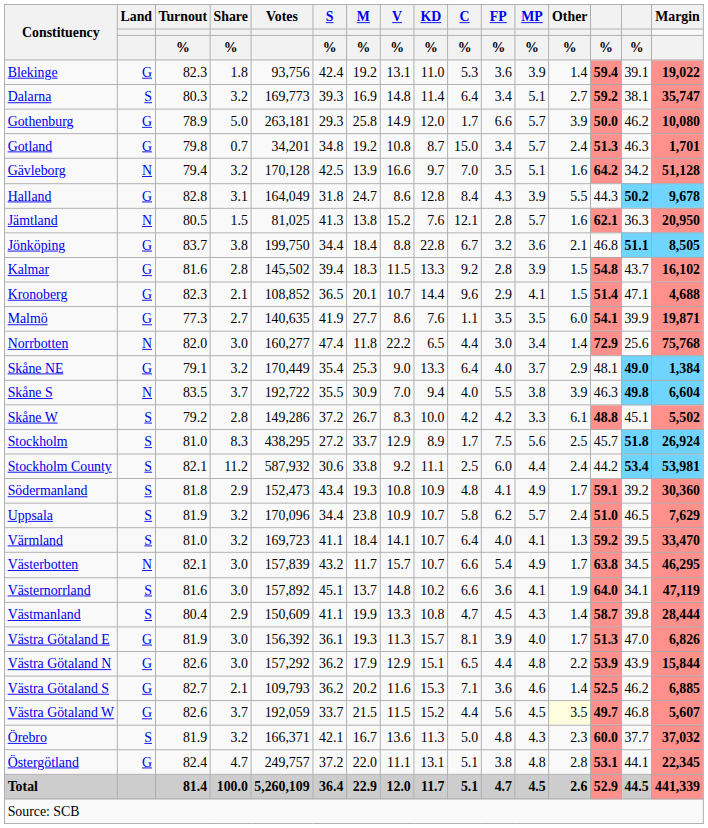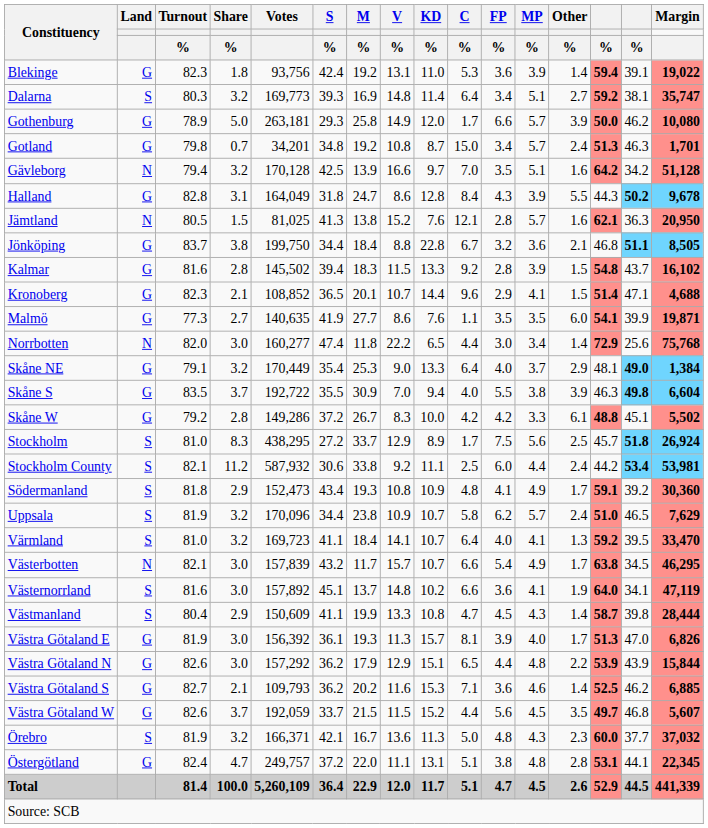(147, 392) N -> (147, 392) G
(148, 417) S -> (147, 417) G
(579, 712) lightyellow background -> (579, 712) no background
